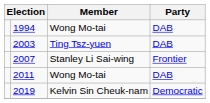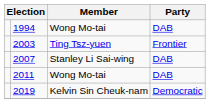(163, 43) DAB -> (170, 43) Frontier
(170, 59) Frontier -> (163, 59) DAB
